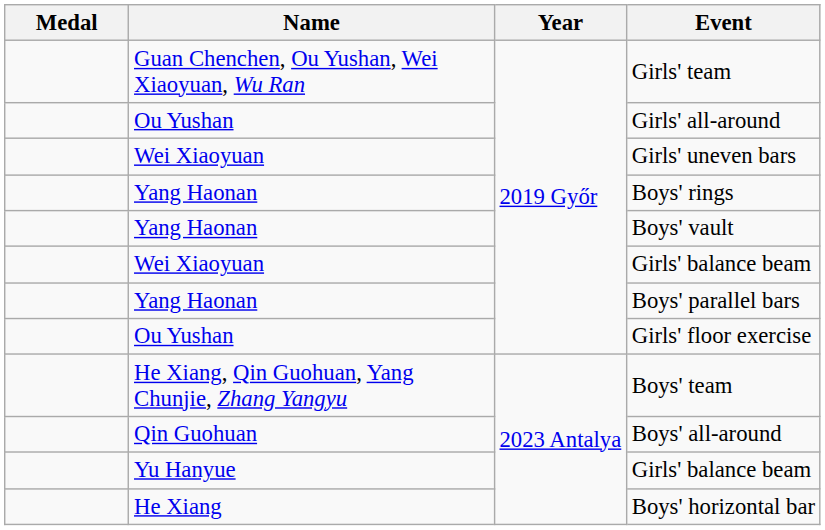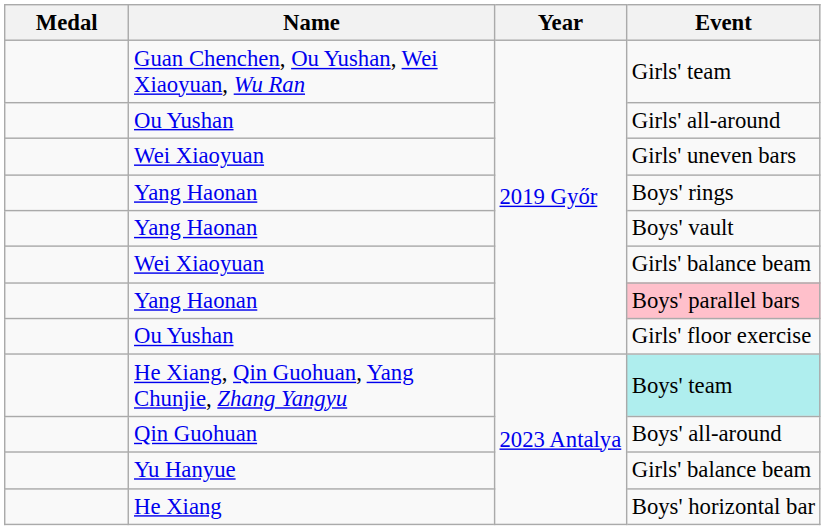(716, 300) no background -> (716, 300) pink background
(682, 385) no background -> (682, 385) paleturquoise background
